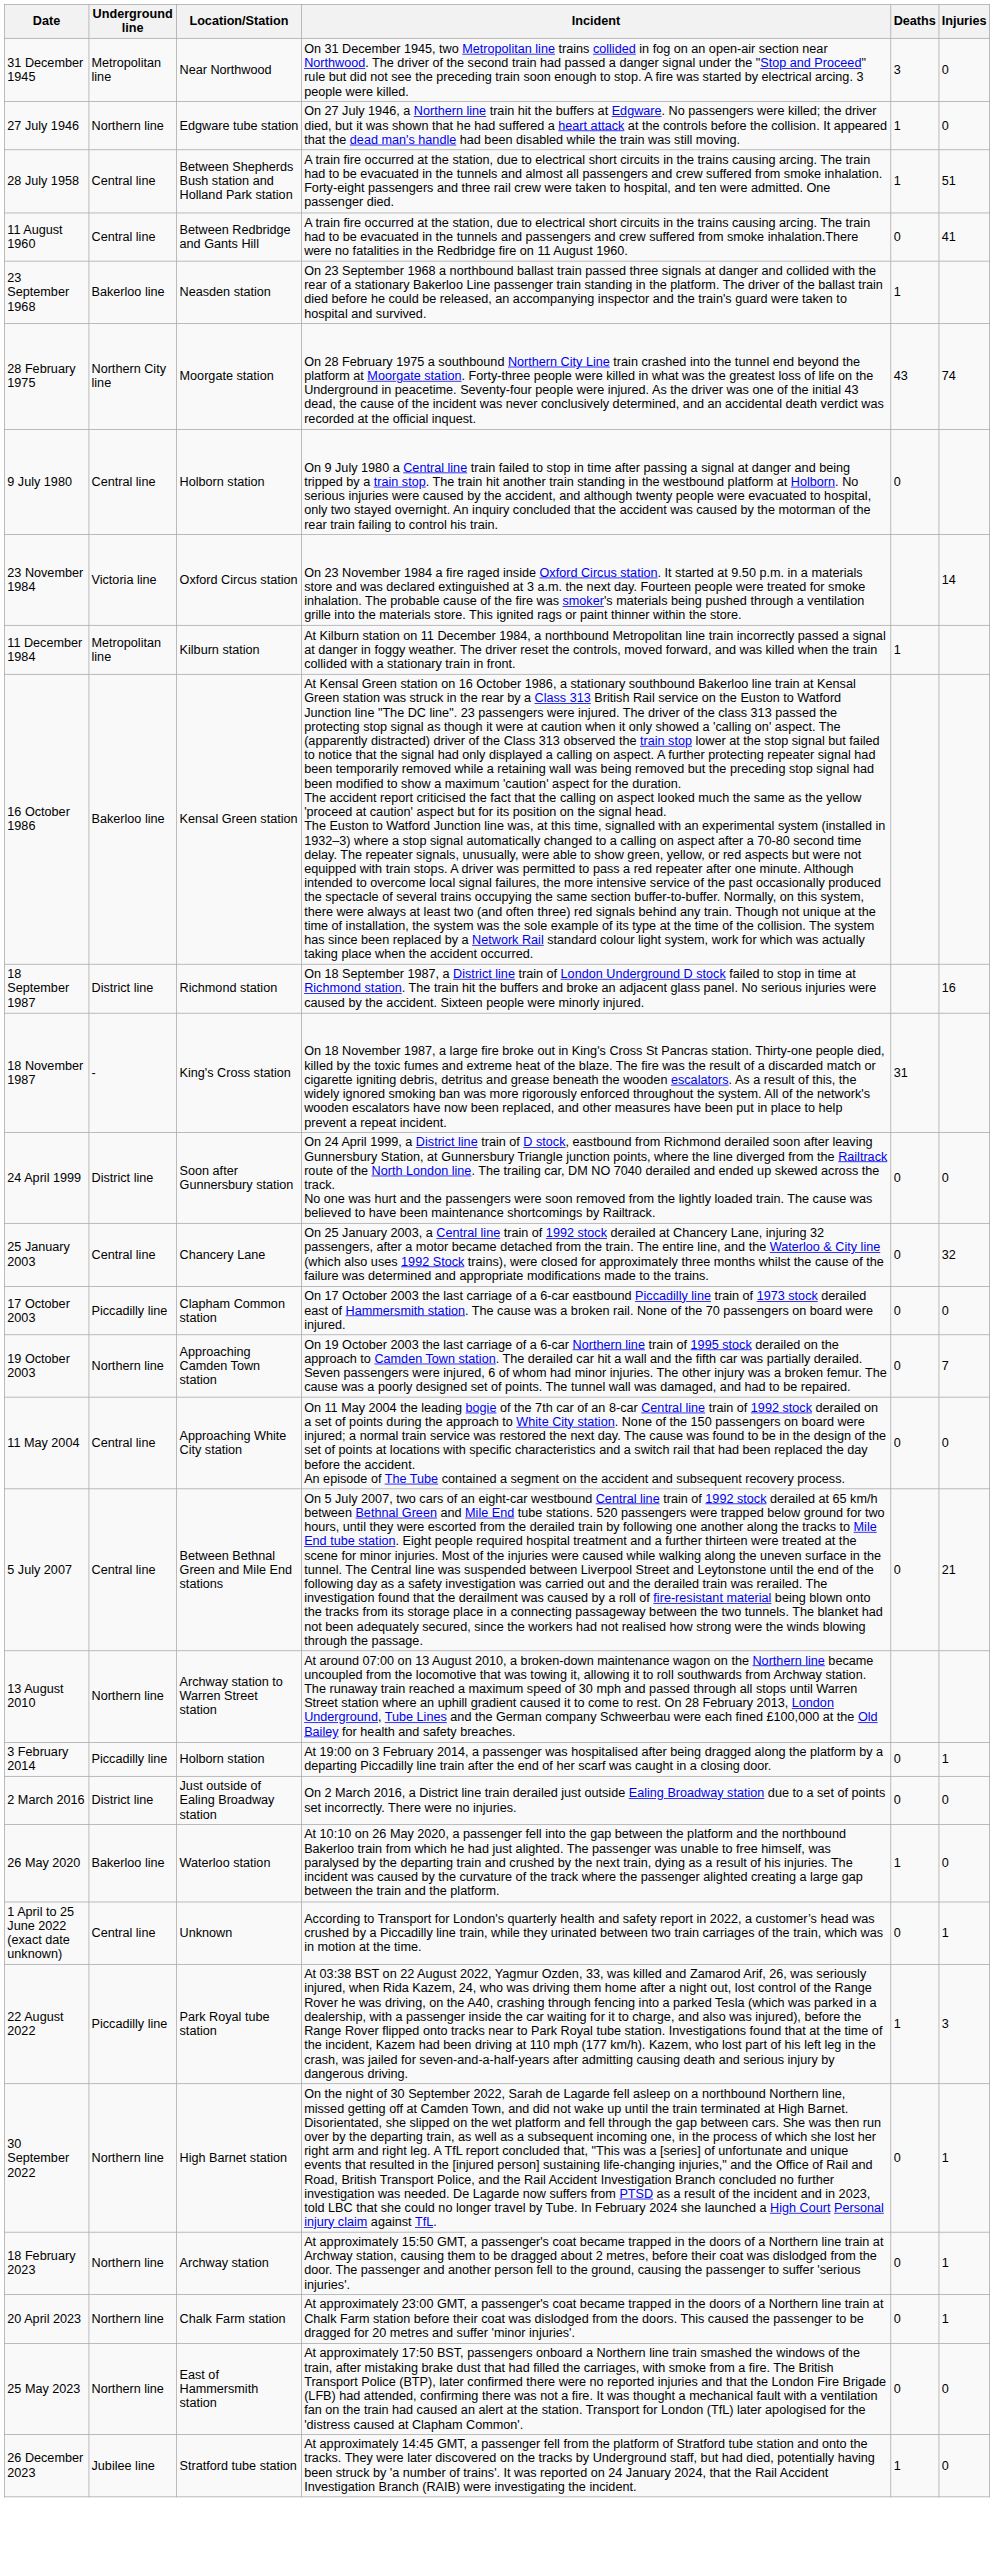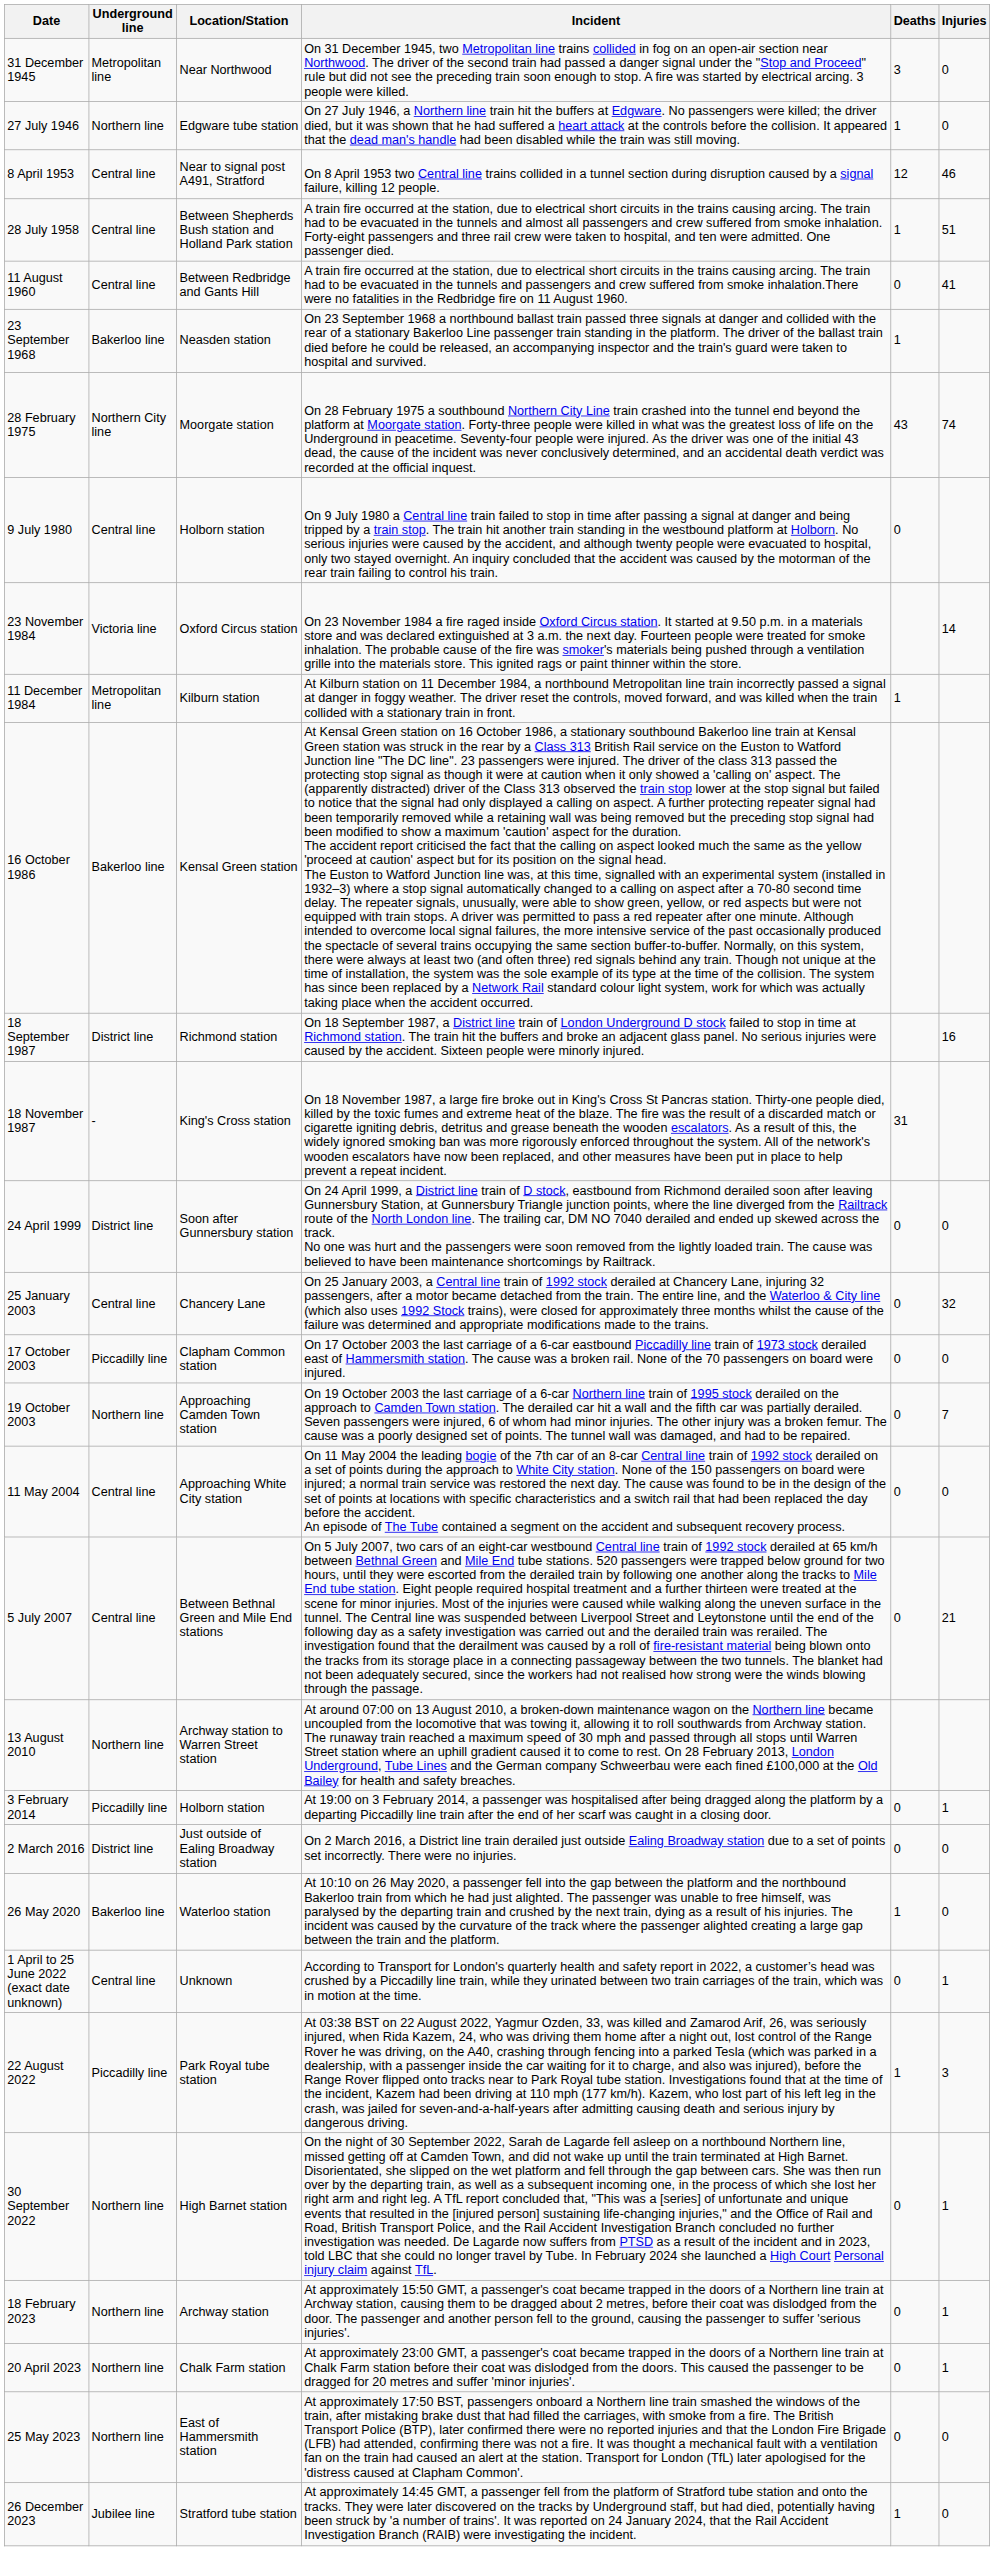+ row: (41, 174)
